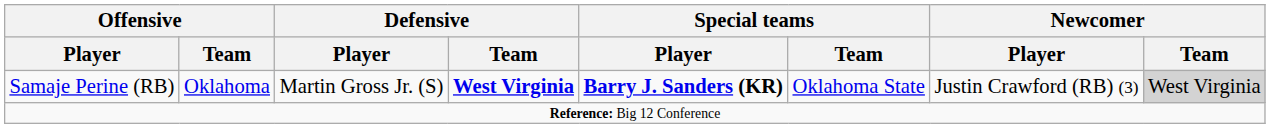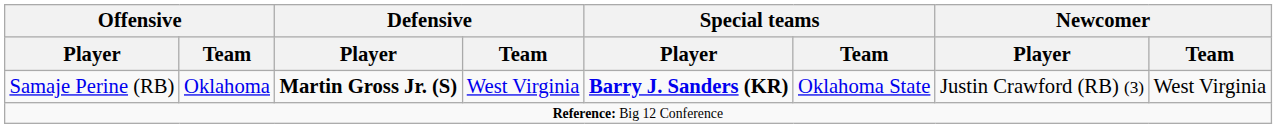(361, 86) normal -> (368, 86) bold
(513, 86) bold -> (523, 86) normal
(1204, 86) lightgrey background -> (1210, 86) no background
